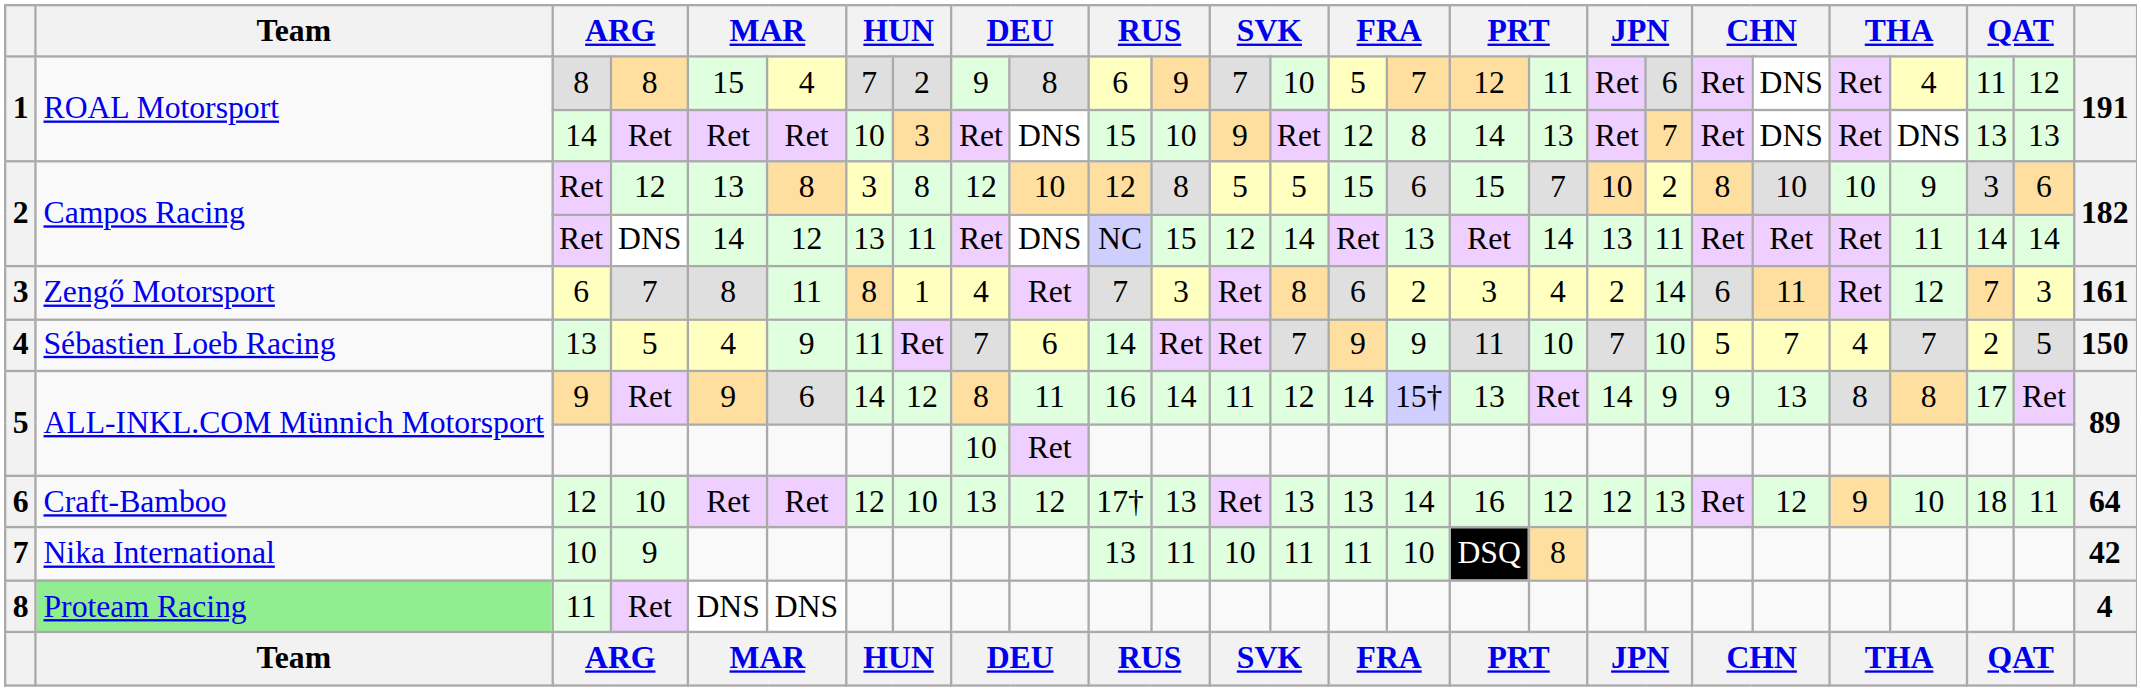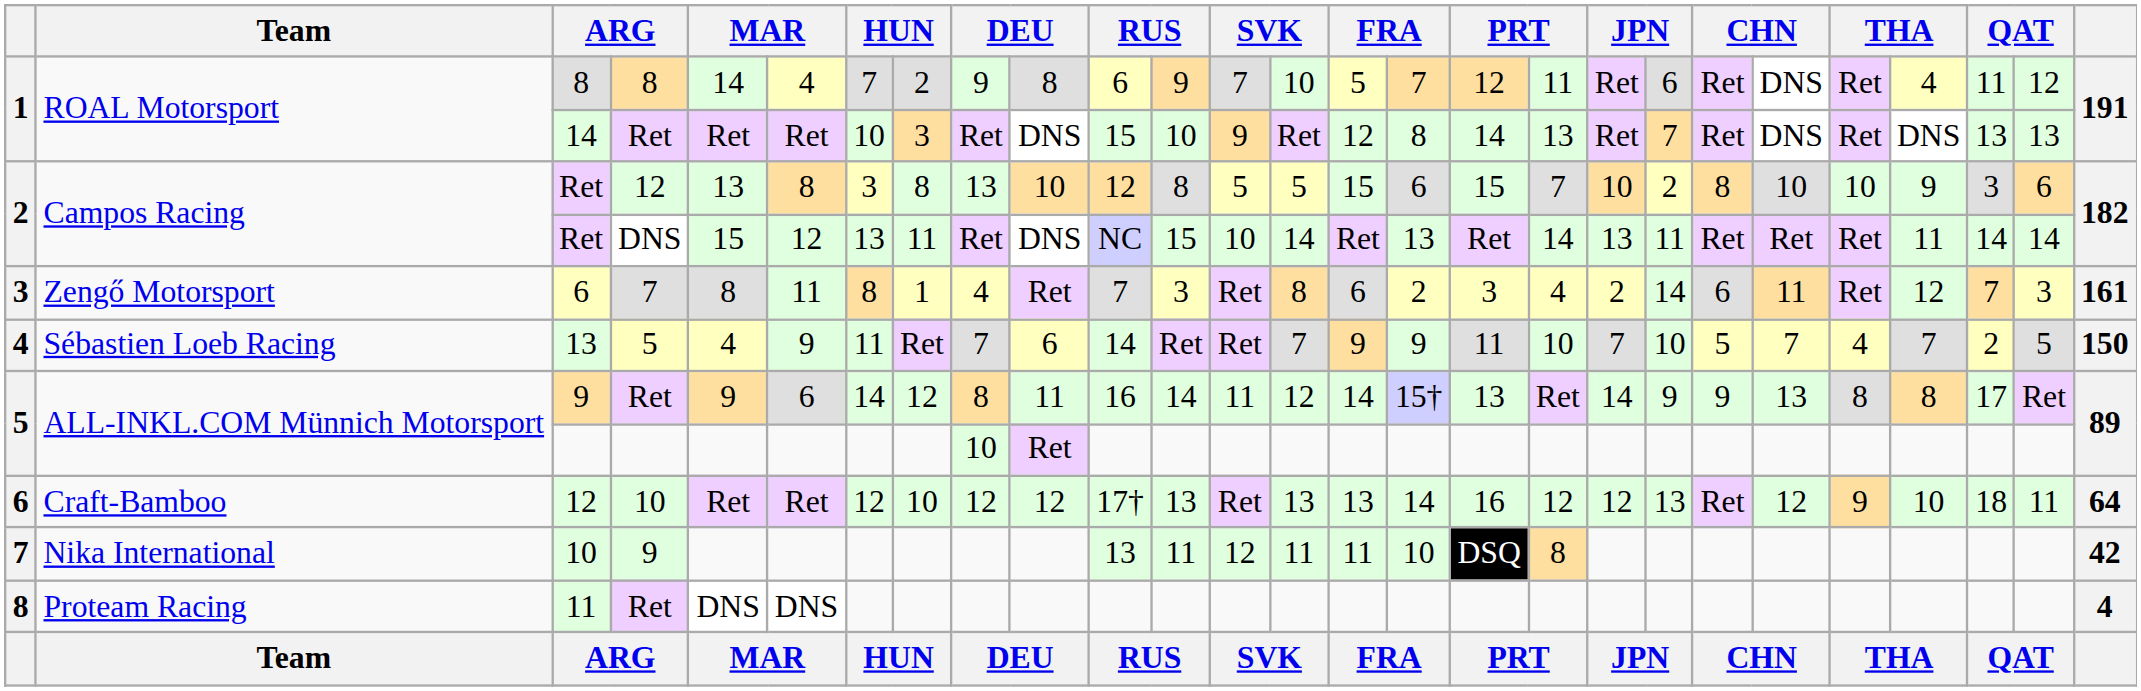(728, 82) 15 -> (728, 82) 14
(981, 187) 12 -> (981, 187) 13
(728, 239) 14 -> (728, 239) 15
(1240, 239) 12 -> (1240, 239) 10
(981, 500) 13 -> (981, 500) 12
(1240, 553) 10 -> (1240, 553) 12
(145, 605) lightgreen background -> (145, 605) no background
